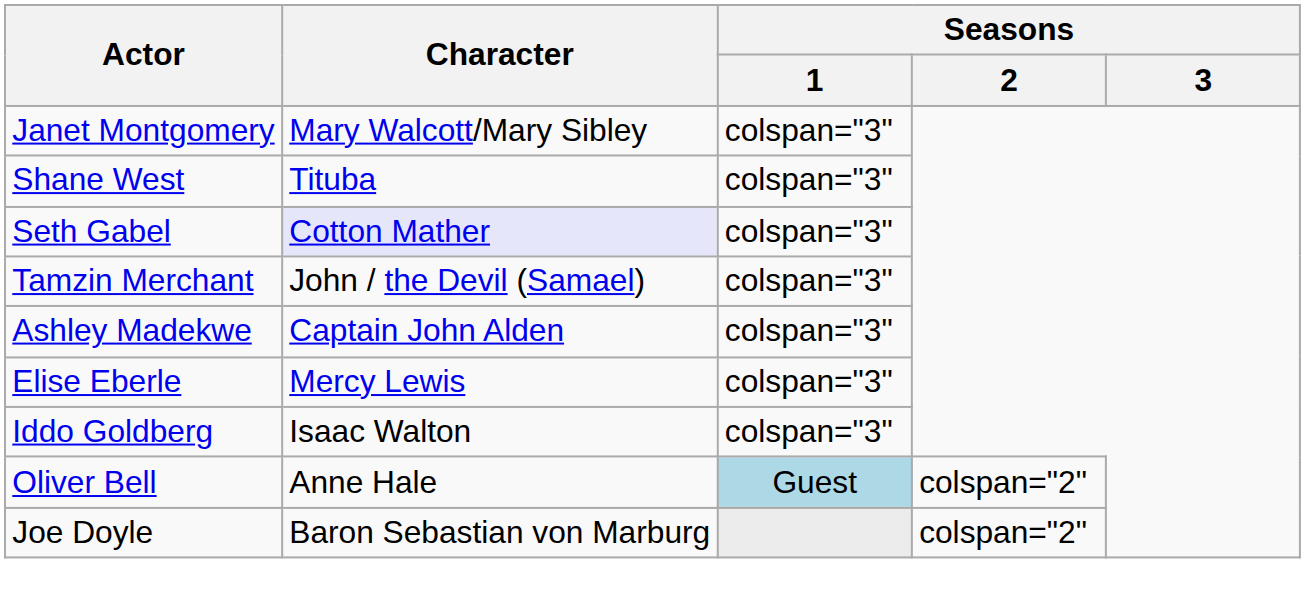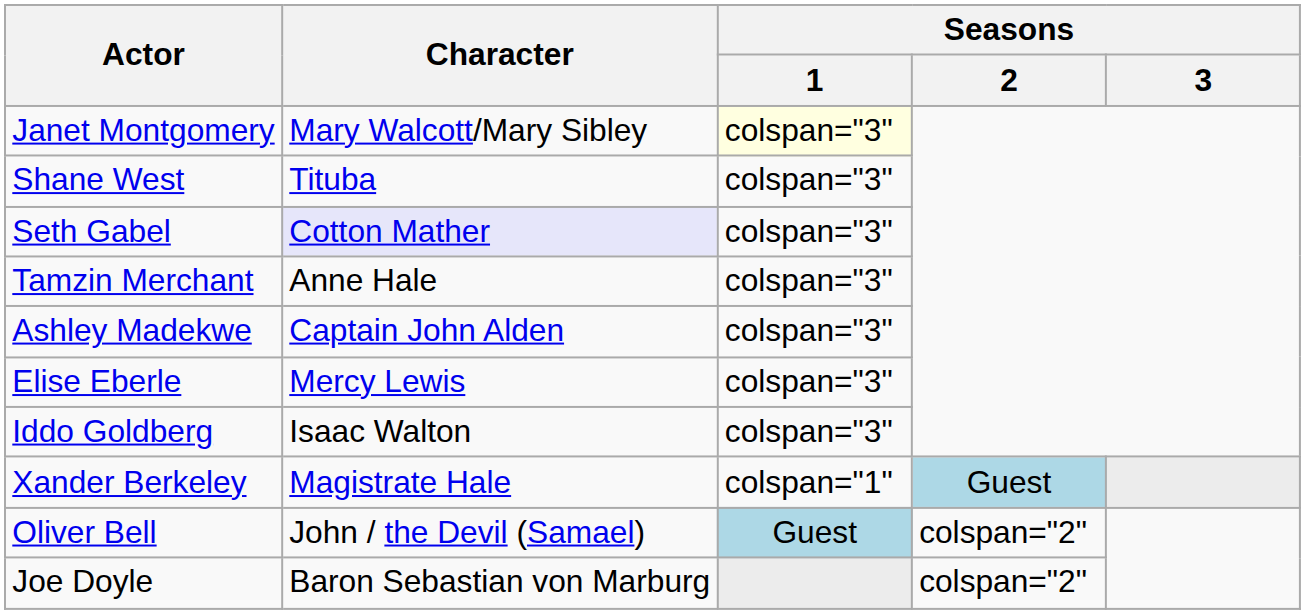(809, 130) no background -> (809, 130) lightyellow background
(467, 280) John / the Devil (Samael) -> (363, 280) Anne Hale
+ row: (129, 481)
(363, 481) Anne Hale -> (467, 532) John / the Devil (Samael)
